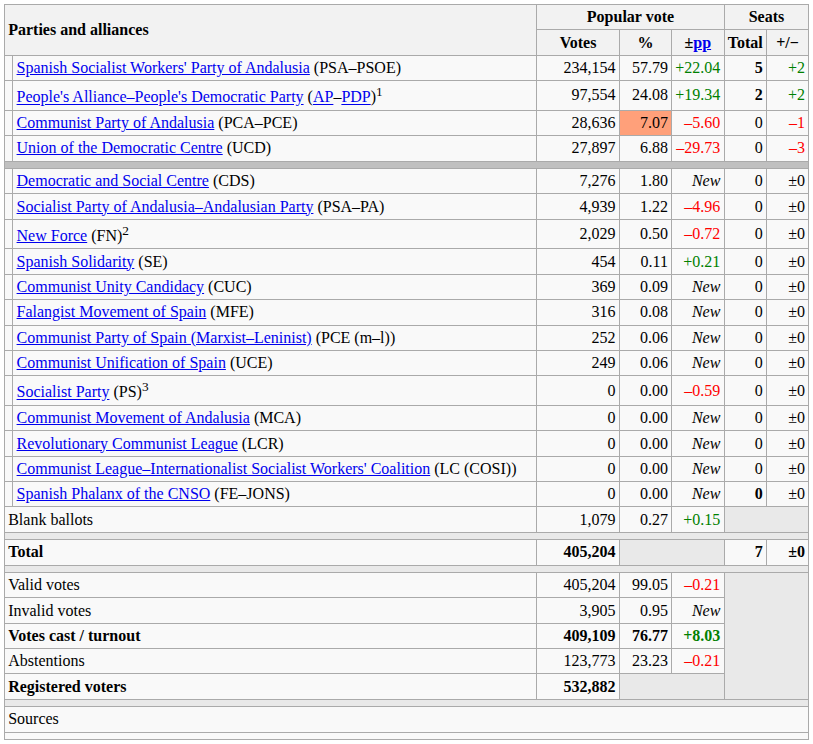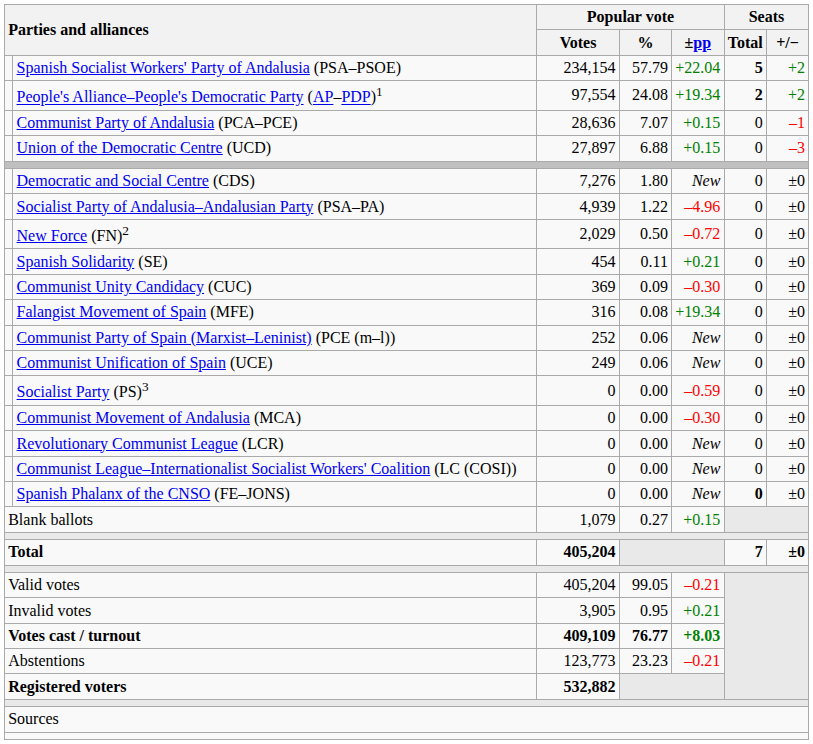(654, 123) lightsalmon background -> (654, 123) no background
(702, 123) –5.60 -> (702, 123) +0.15
(698, 148) –29.73 -> (702, 148) +0.15
(706, 286) New -> (702, 286) –0.30
(706, 312) New -> (698, 312) +19.34
(706, 418) New -> (702, 418) –0.30
(706, 610) New -> (702, 610) +0.21
